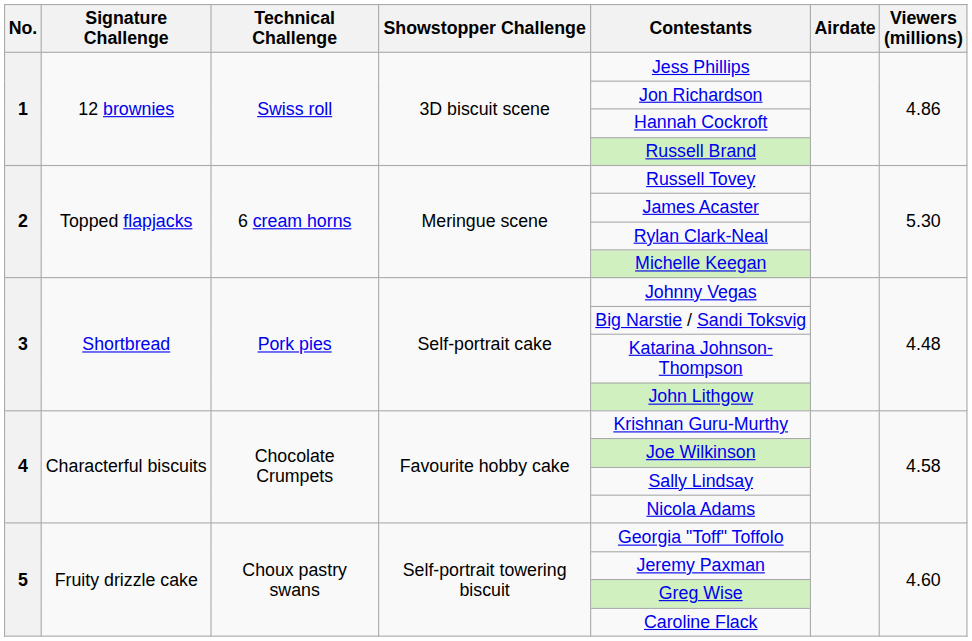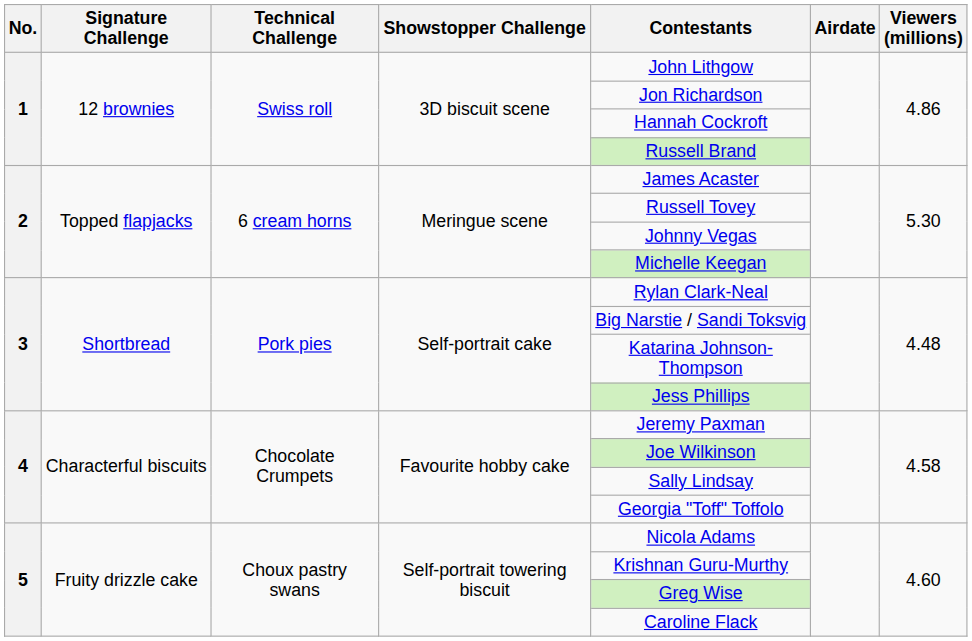(701, 66) Jess Phillips -> (701, 66) John Lithgow
(701, 179) Russell Tovey -> (701, 179) James Acaster
(701, 207) James Acaster -> (701, 207) Russell Tovey
(701, 235) Rylan Clark-Neal -> (701, 235) Johnny Vegas
(701, 292) Johnny Vegas -> (701, 292) Rylan Clark-Neal
(701, 396) John Lithgow -> (701, 396) Jess Phillips
(701, 424) Krishnan Guru-Murthy -> (701, 424) Jeremy Paxman
(701, 509) Nicola Adams -> (701, 509) Georgia "Toff" Toffolo
(701, 537) Georgia "Toff" Toffolo -> (701, 537) Nicola Adams
(701, 565) Jeremy Paxman -> (701, 565) Krishnan Guru-Murthy
